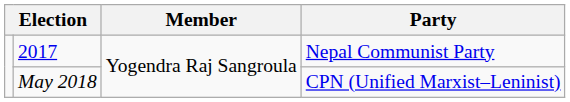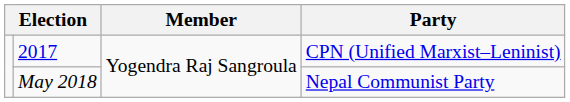(400, 50) Nepal Communist Party -> (433, 50) CPN (Unified Marxist–Leninist)
(433, 81) CPN (Unified Marxist–Leninist) -> (400, 81) Nepal Communist Party
